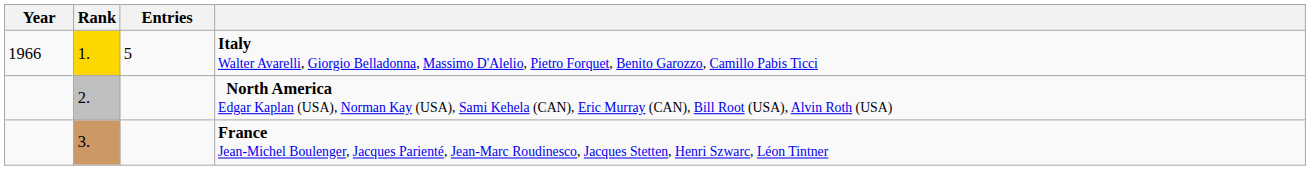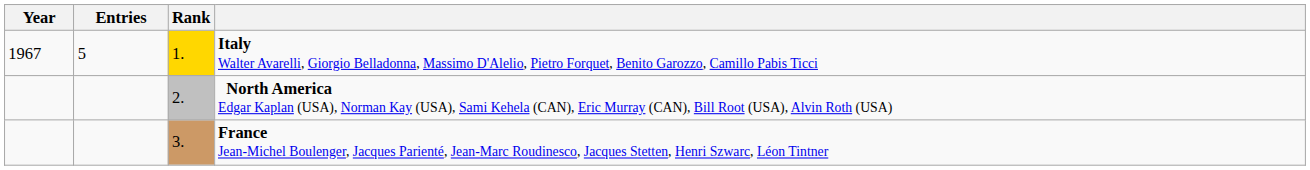columns swapped: (167, 17) <-> (97, 17)
(25, 52) 1966 -> (25, 52) 1967
